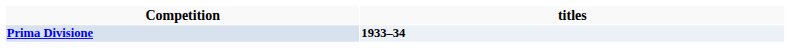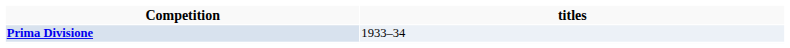(383, 33) bold -> (383, 33) normal
